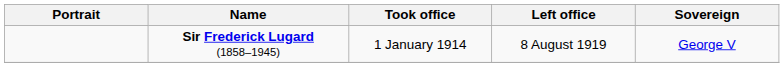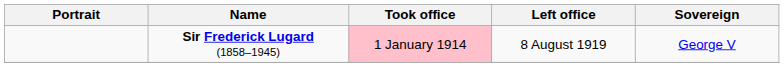(420, 44) no background -> (420, 44) pink background
